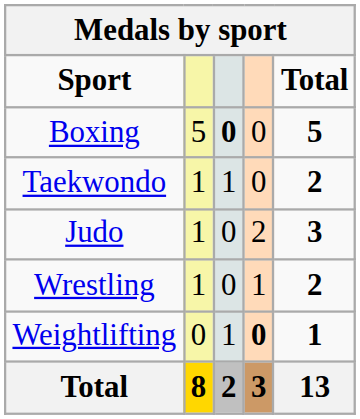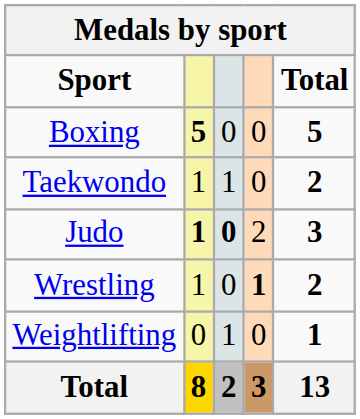(199, 131) normal -> (199, 131) bold
(229, 131) bold -> (229, 131) normal
(199, 233) normal -> (199, 233) bold
(229, 233) normal -> (229, 233) bold
(259, 284) normal -> (259, 284) bold
(259, 335) bold -> (259, 335) normal
